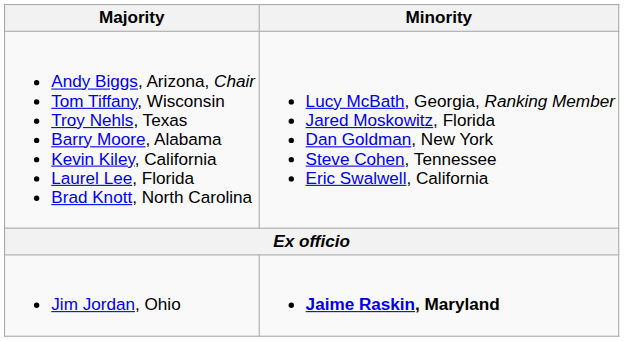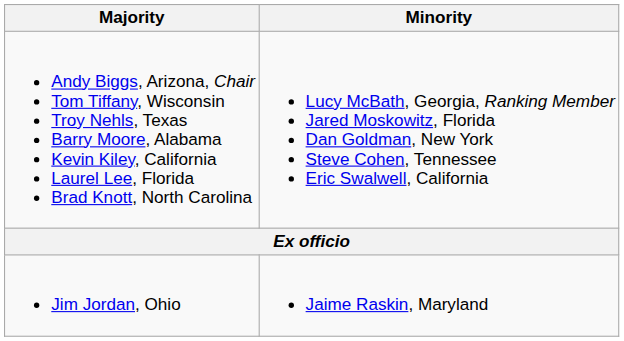(439, 305) bold -> (439, 305) normal
